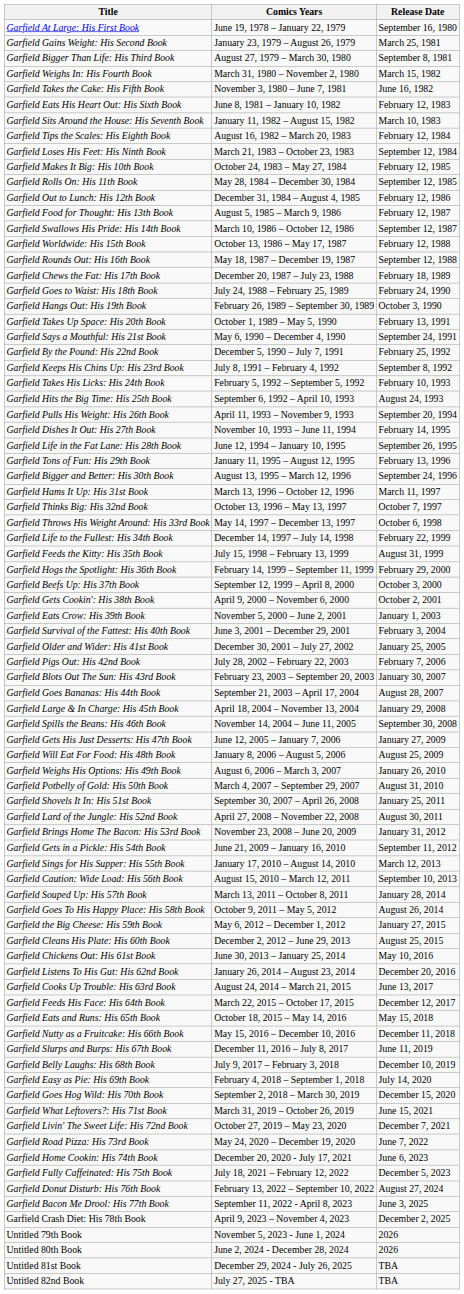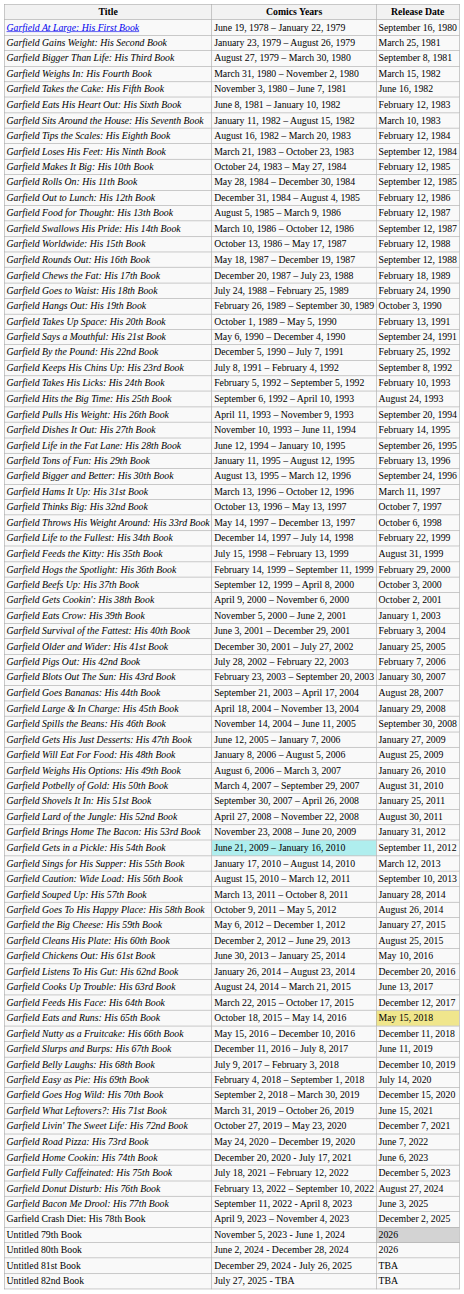(280, 848) no background -> (280, 848) paleturquoise background
(406, 1018) no background -> (406, 1018) khaki background
(388, 1235) no background -> (388, 1235) lightgrey background
